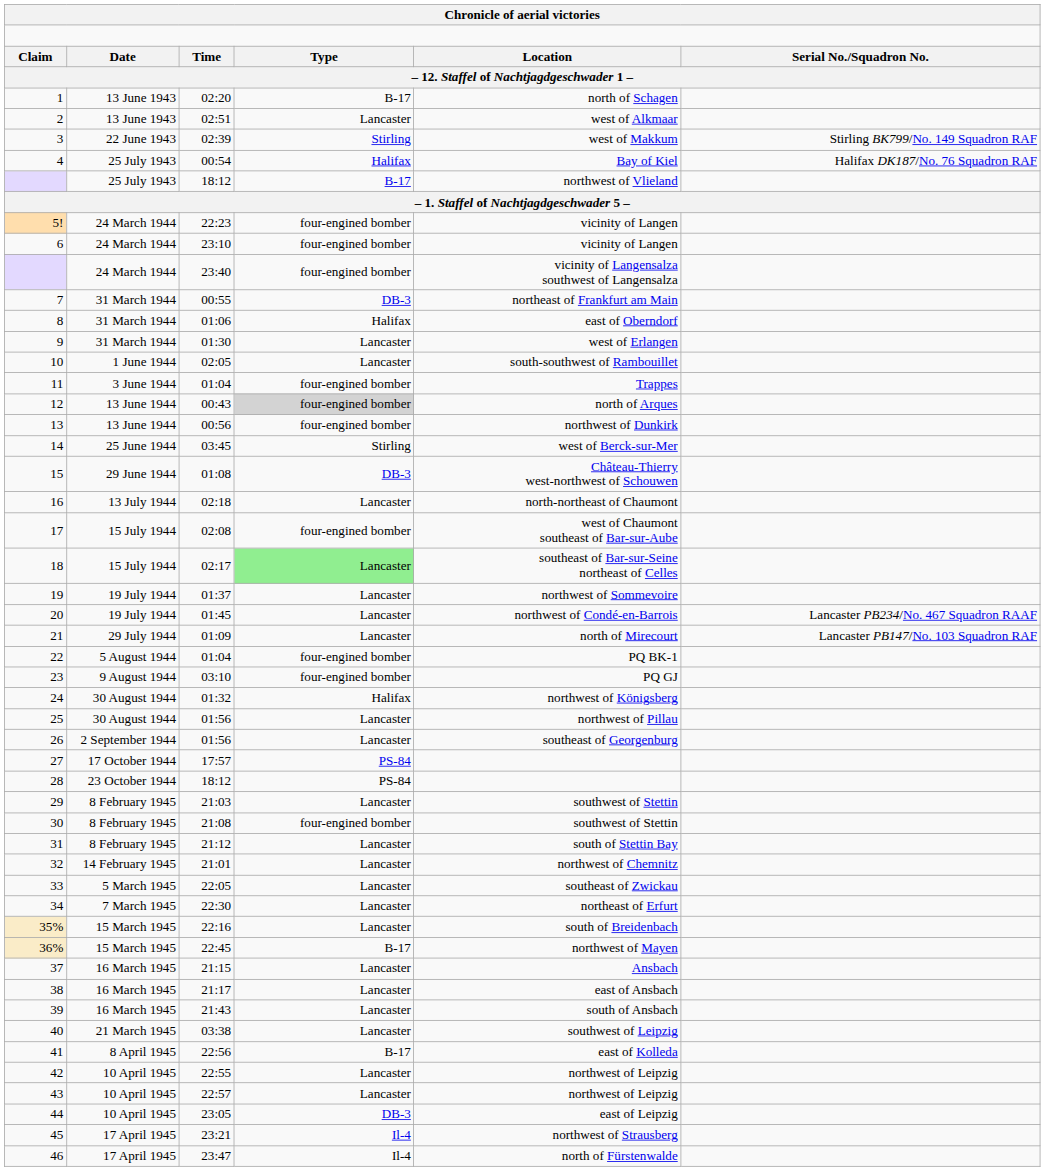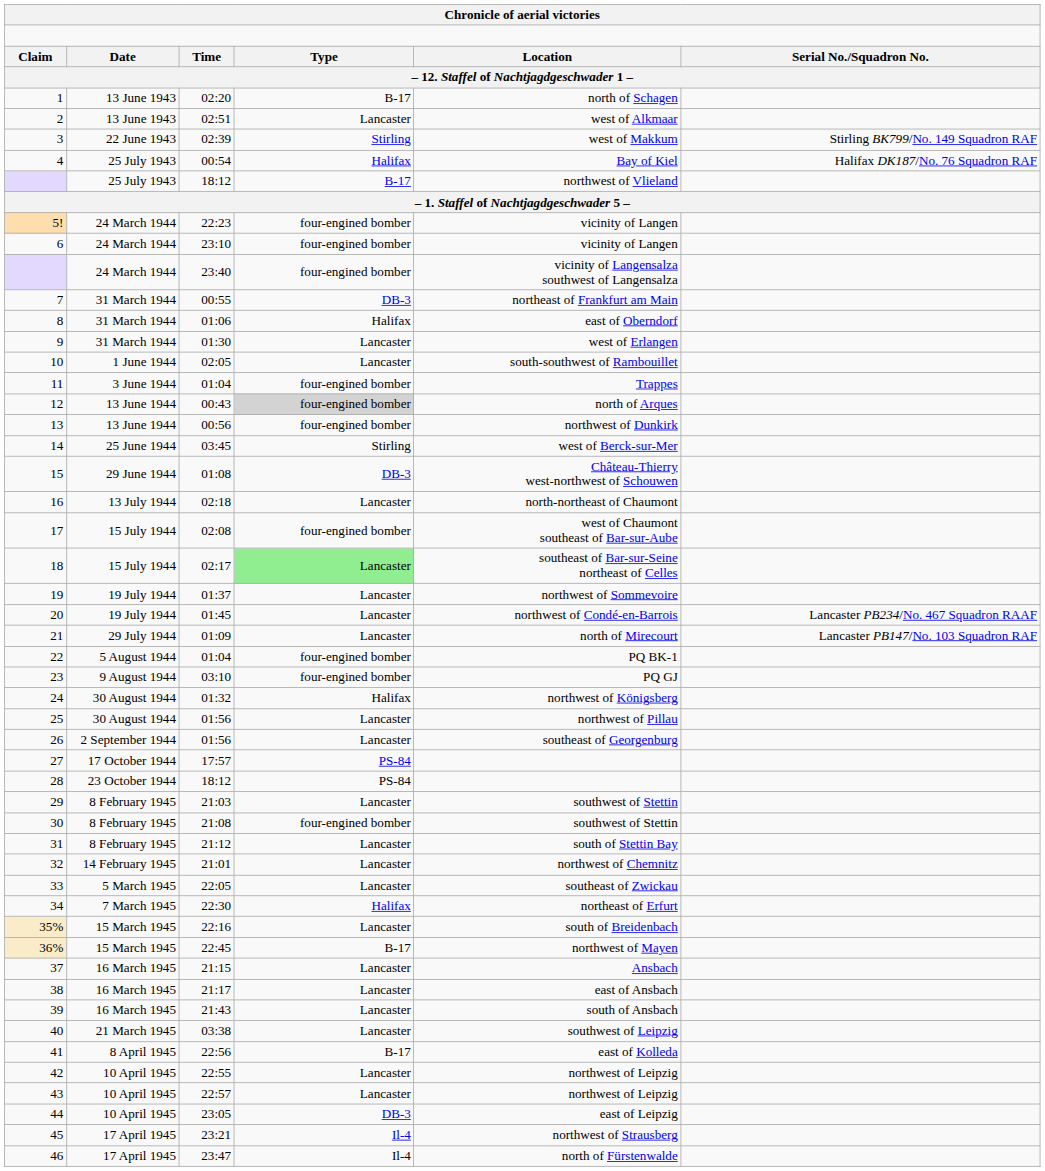(385, 906) Lancaster -> (391, 906) Halifax
